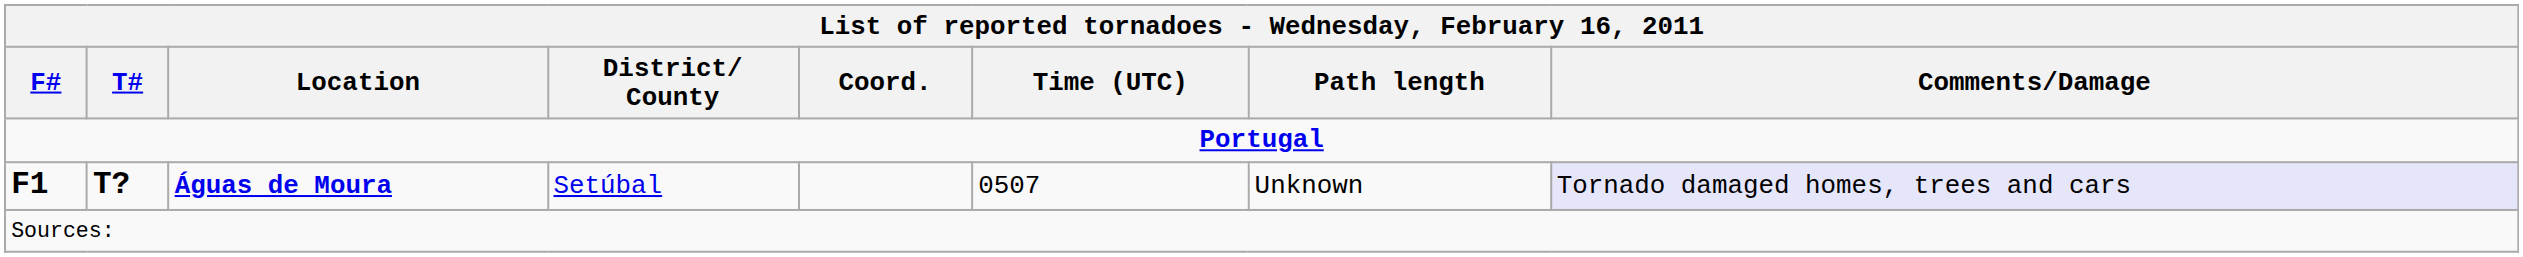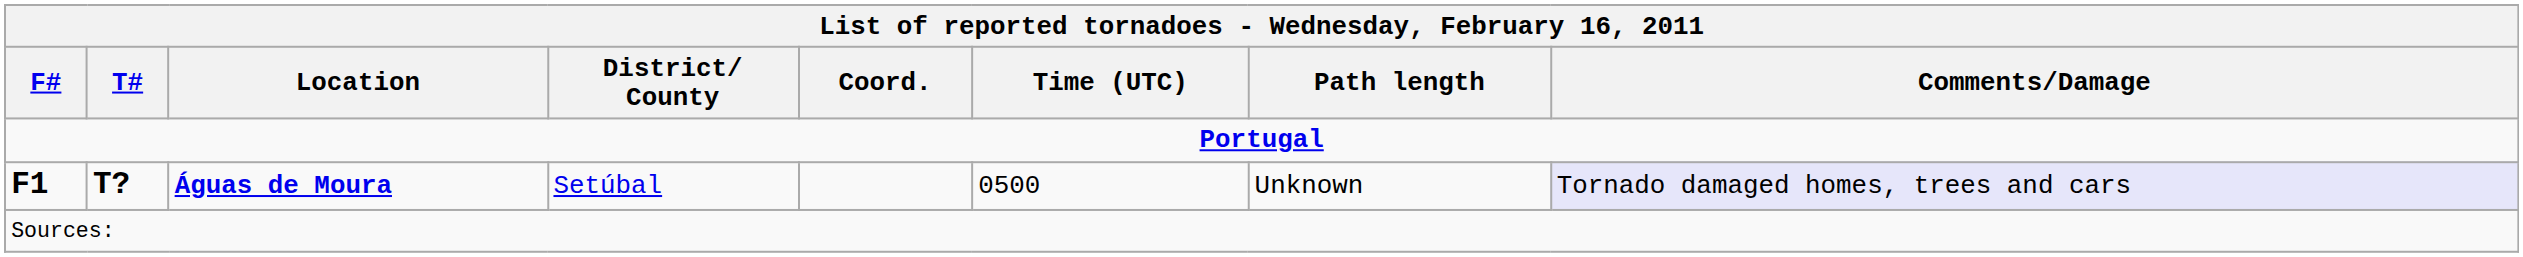(1009, 185) 0507 -> (1009, 185) 0500
